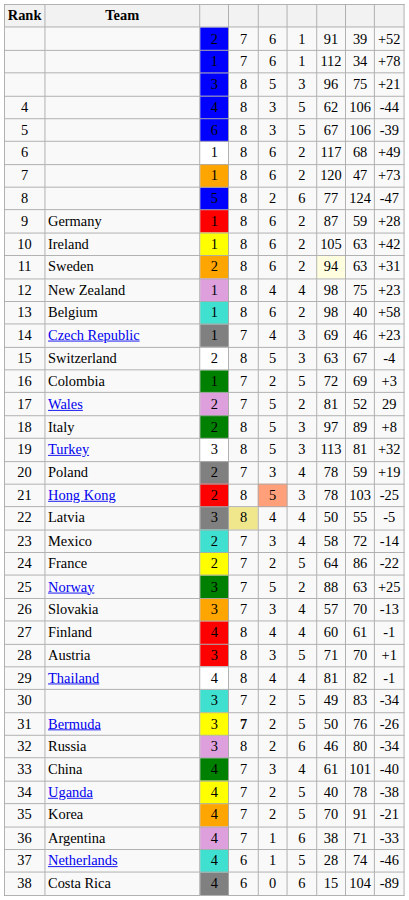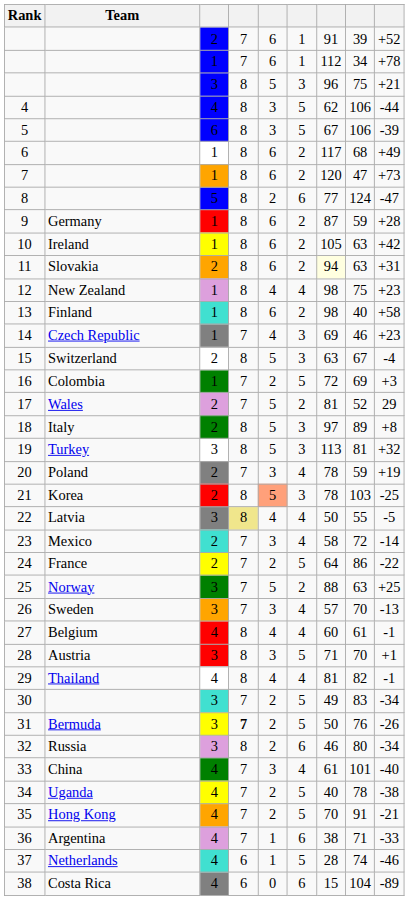(71, 267) Sweden -> (73, 267) Slovakia
(73, 312) Belgium -> (70, 312) Finland
(82, 495) Hong Kong -> (66, 495) Korea
(73, 609) Slovakia -> (71, 609) Sweden
(70, 632) Finland -> (73, 632) Belgium
(66, 815) Korea -> (82, 815) Hong Kong
